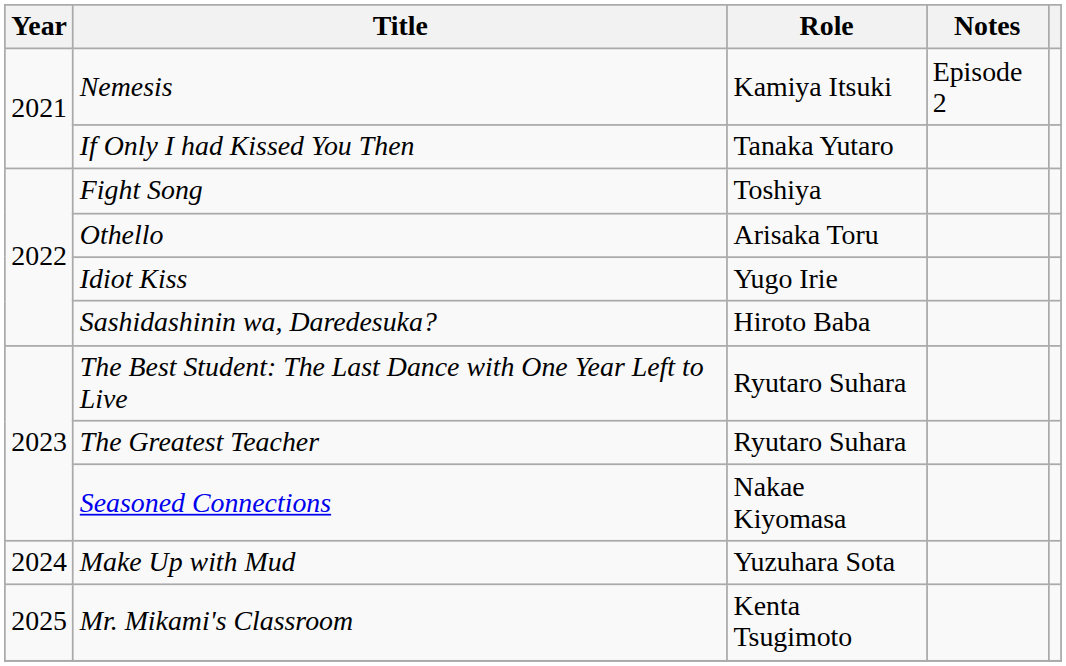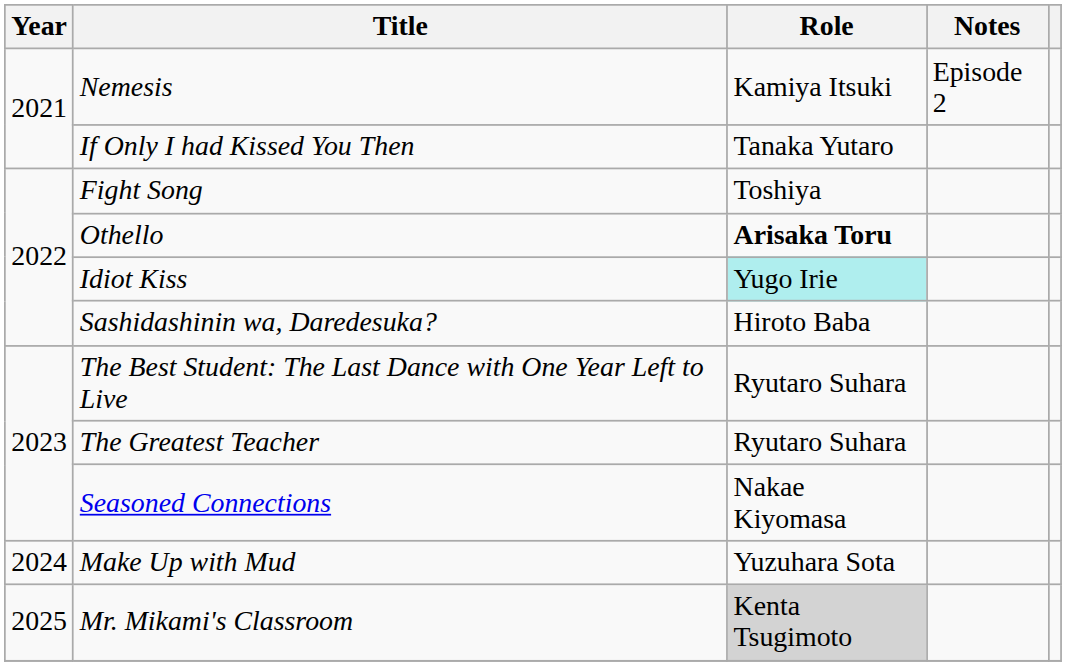(806, 234) normal -> (813, 234) bold
(786, 278) no background -> (786, 278) paleturquoise background
(793, 621) no background -> (793, 621) lightgrey background
